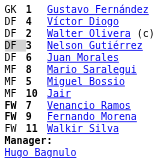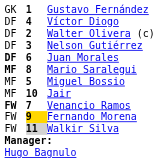(11, 46) lightgrey background -> (11, 46) no background
(11, 58) normal -> (11, 58) bold
(11, 69) normal -> (11, 69) bold
(11, 117) bold -> (11, 117) normal
(29, 117) no background -> (29, 117) gold background
(32, 129) no background -> (32, 129) lightgrey background
